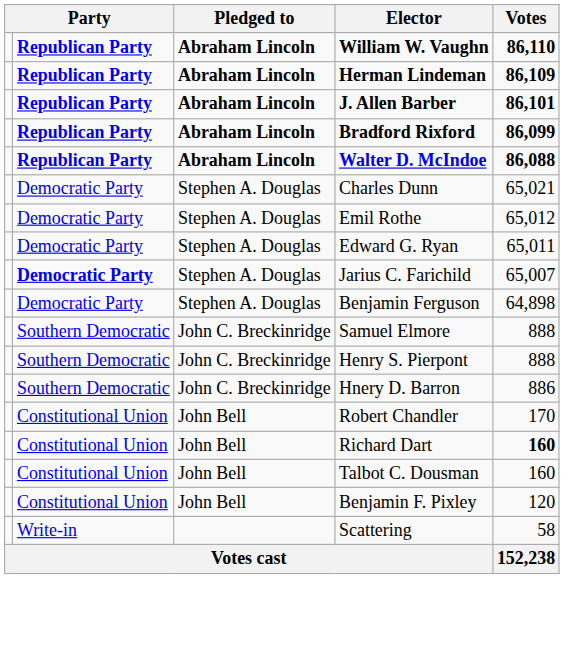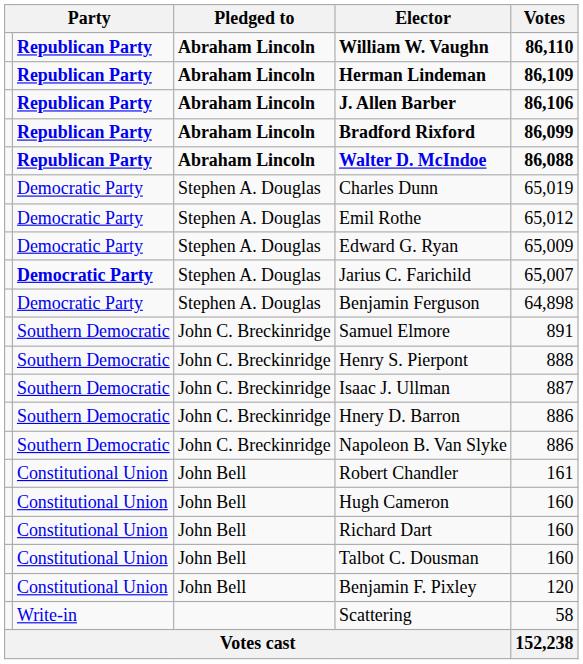(530, 103) 86,101 -> (549, 103) 86,106
(530, 189) 65,021 -> (549, 189) 65,019
(531, 246) 65,011 -> (549, 246) 65,009
(542, 331) 888 -> (560, 331) 891
+ row: (395, 388)
+ row: (423, 445)
(542, 416) 170 -> (560, 473) 161
+ row: (394, 501)
(542, 445) bold -> (560, 530) normal
